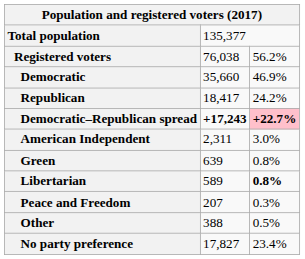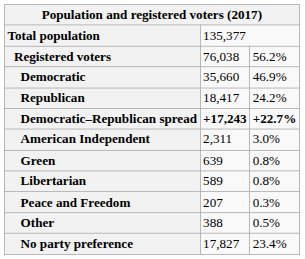(274, 118) pink background -> (274, 118) no background
(267, 181) bold -> (266, 181) normal
